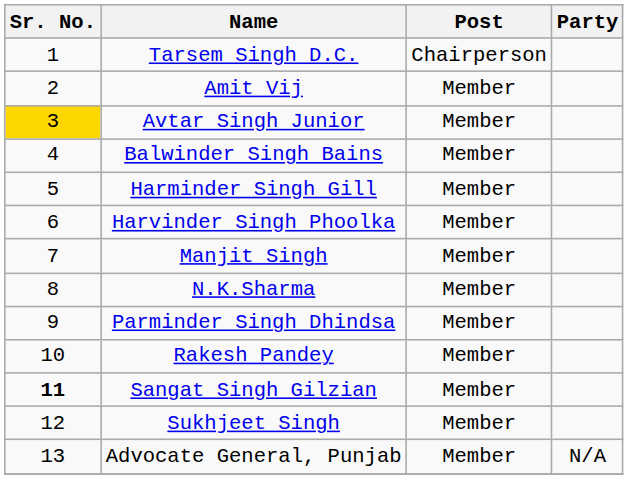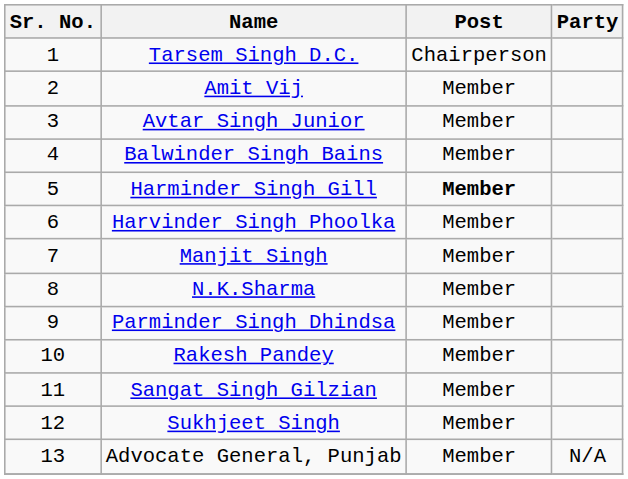(53, 122) gold background -> (53, 122) no background
(479, 189) normal -> (479, 189) bold
(53, 390) bold -> (53, 390) normal
